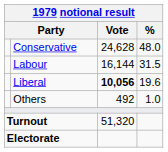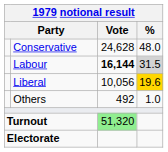(118, 64) normal -> (118, 64) bold
(150, 64) no background -> (150, 64) lightgrey background
(118, 82) bold -> (118, 82) normal
(150, 82) no background -> (150, 82) gold background
(118, 121) no background -> (118, 121) lightgreen background
